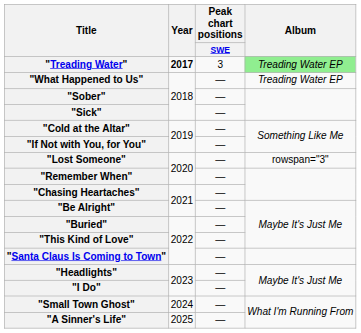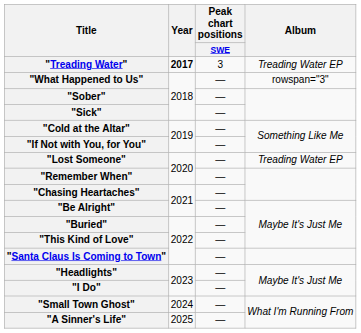(300, 64) lightgreen background -> (300, 64) no background
(300, 80) Treading Water EP -> (300, 80) rowspan="3"
(300, 160) rowspan="3" -> (300, 160) Treading Water EP
